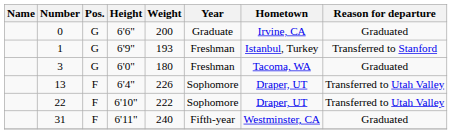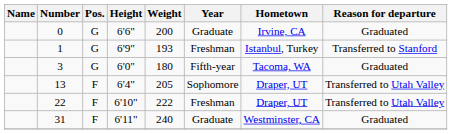(213, 66) Freshman -> (213, 66) Fifth-year
(164, 84) 226 -> (164, 84) 205
(213, 102) Sophomore -> (213, 102) Freshman
(213, 119) Fifth-year -> (213, 119) Graduate
